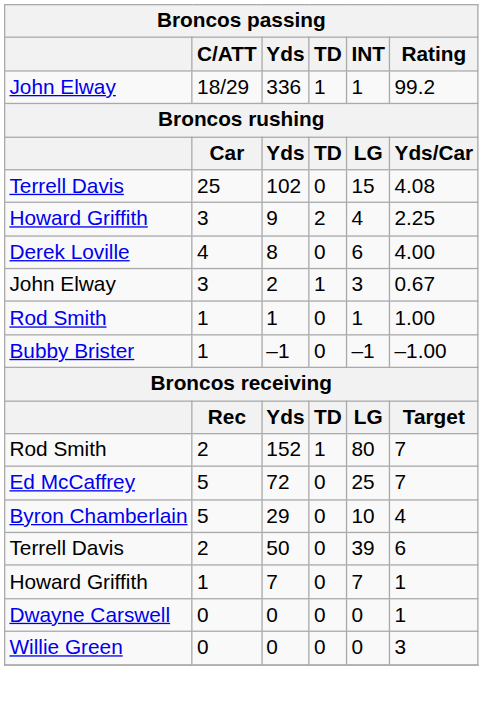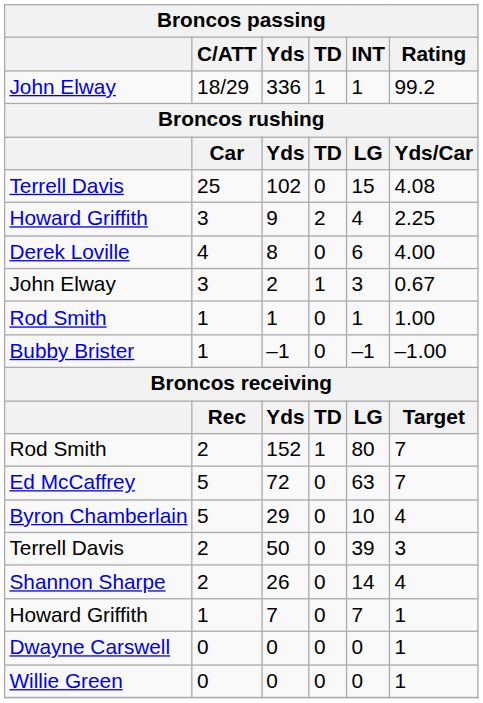(363, 482) 25 -> (363, 482) 63
(400, 548) 6 -> (400, 548) 3
+ row: (88, 581)
(400, 647) 3 -> (400, 680) 1
